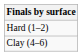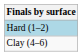(28, 28) no background -> (28, 28) lightblue background
